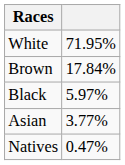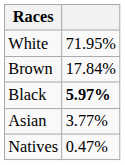(87, 95) normal -> (88, 95) bold
